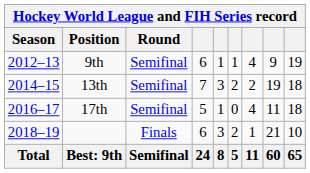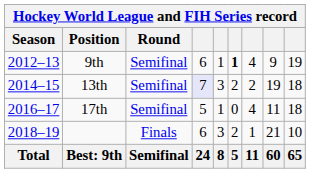(235, 62) normal -> (235, 62) bold
(203, 86) no background -> (203, 86) lavender background
